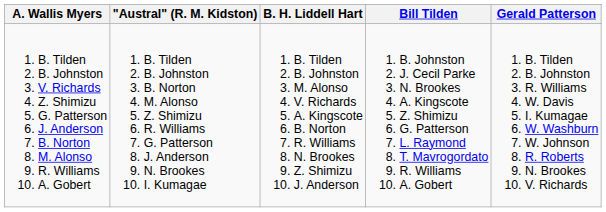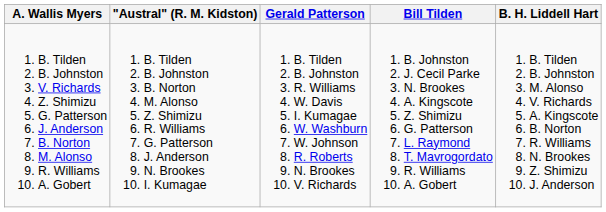columns swapped: (313, 14) <-> (546, 14)
